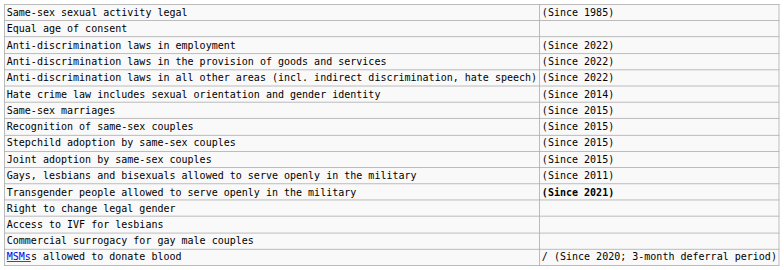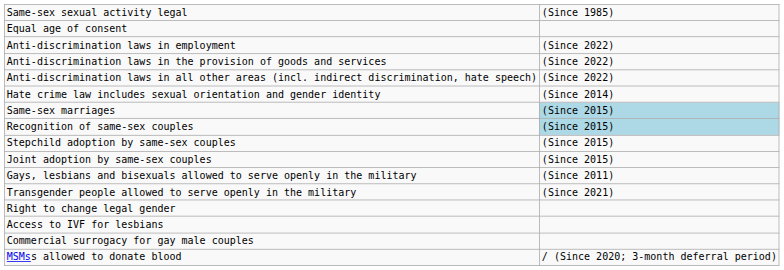(578, 110) no background -> (578, 110) lightblue background
(578, 127) no background -> (578, 127) lightblue background
(578, 192) bold -> (578, 192) normal
